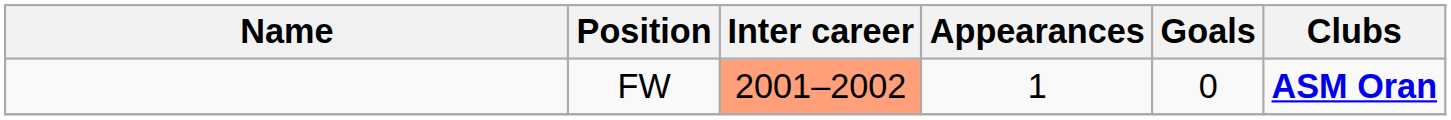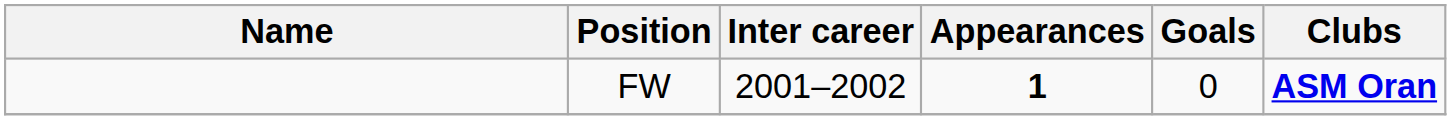(821, 85) lightsalmon background -> (821, 85) no background
(1037, 85) normal -> (1037, 85) bold
